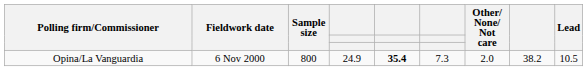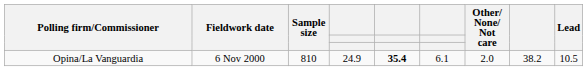(309, 58) 800 -> (309, 58) 810
(442, 58) 7.3 -> (442, 58) 6.1
